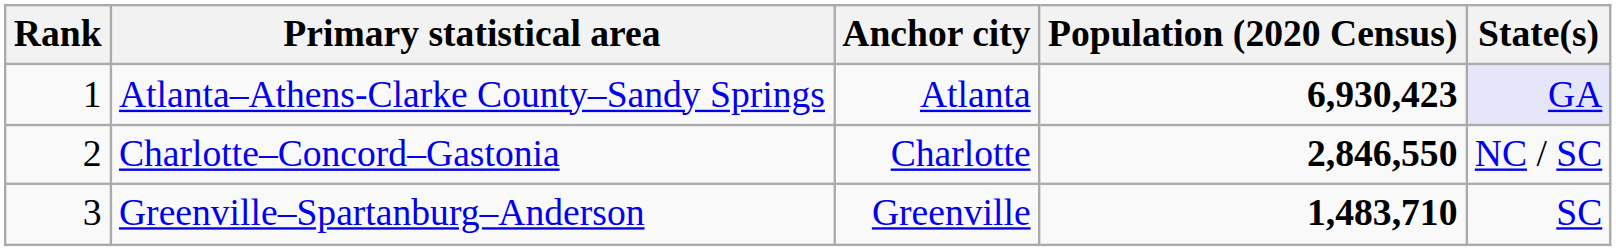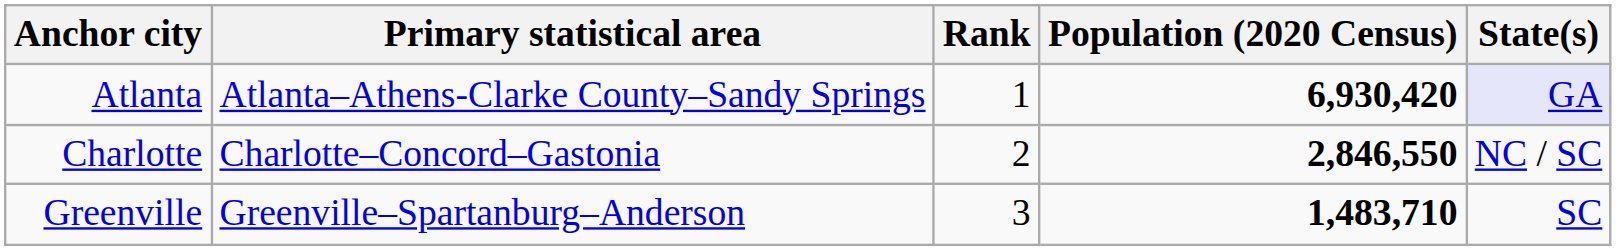columns swapped: (58, 34) <-> (936, 34)
(1382, 93) 6,930,423 -> (1382, 93) 6,930,420
